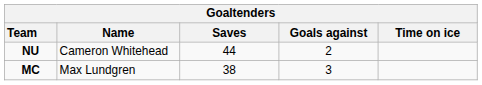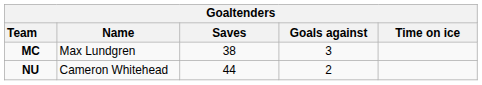rows swapped: (31, 70) <-> (31, 51)
